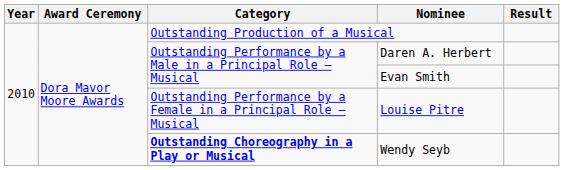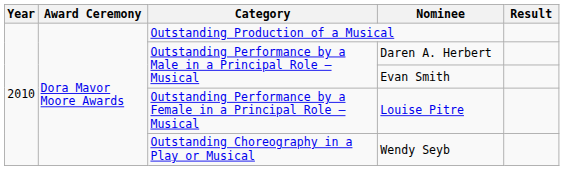(251, 149) bold -> (251, 149) normal
